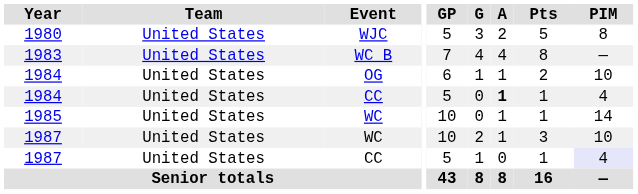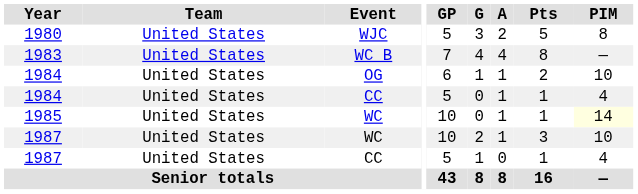(502, 97) bold -> (502, 97) normal
(603, 117) no background -> (603, 117) lightyellow background
(603, 158) lavender background -> (603, 158) no background
